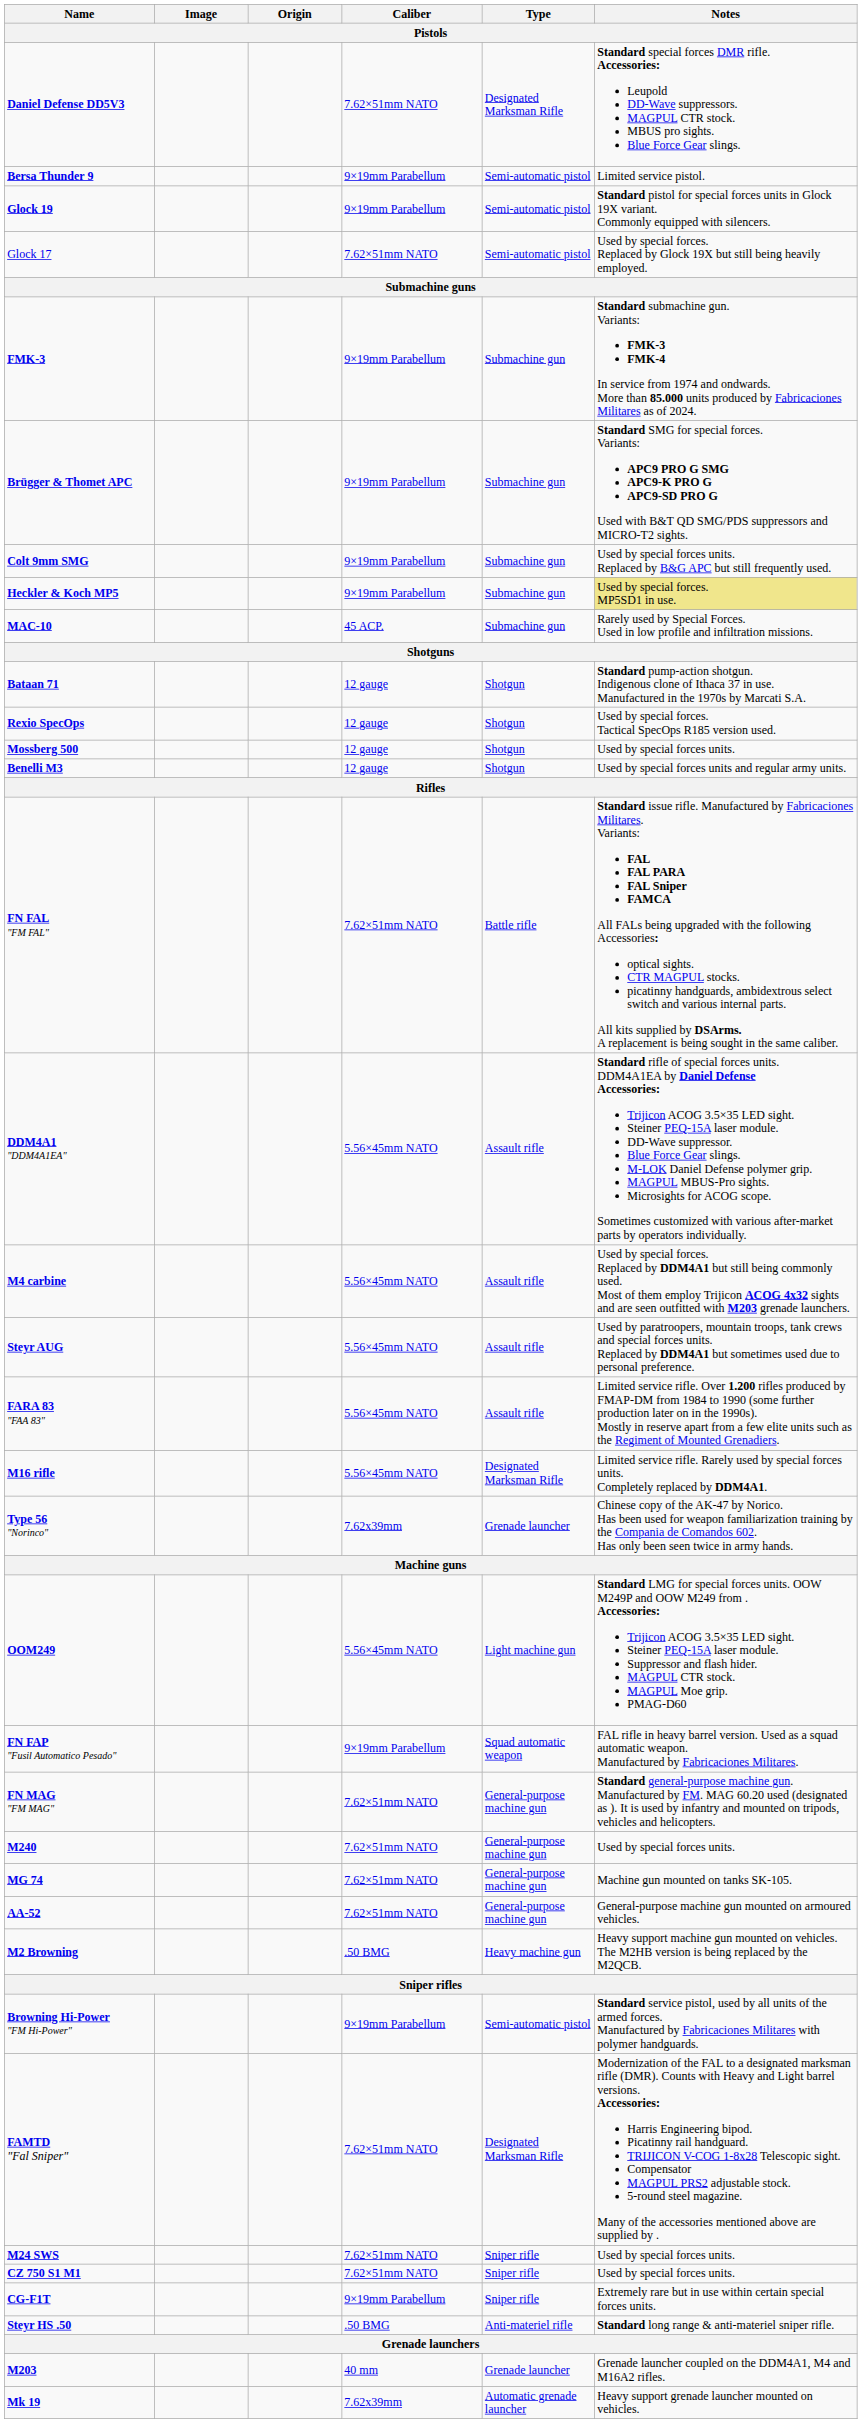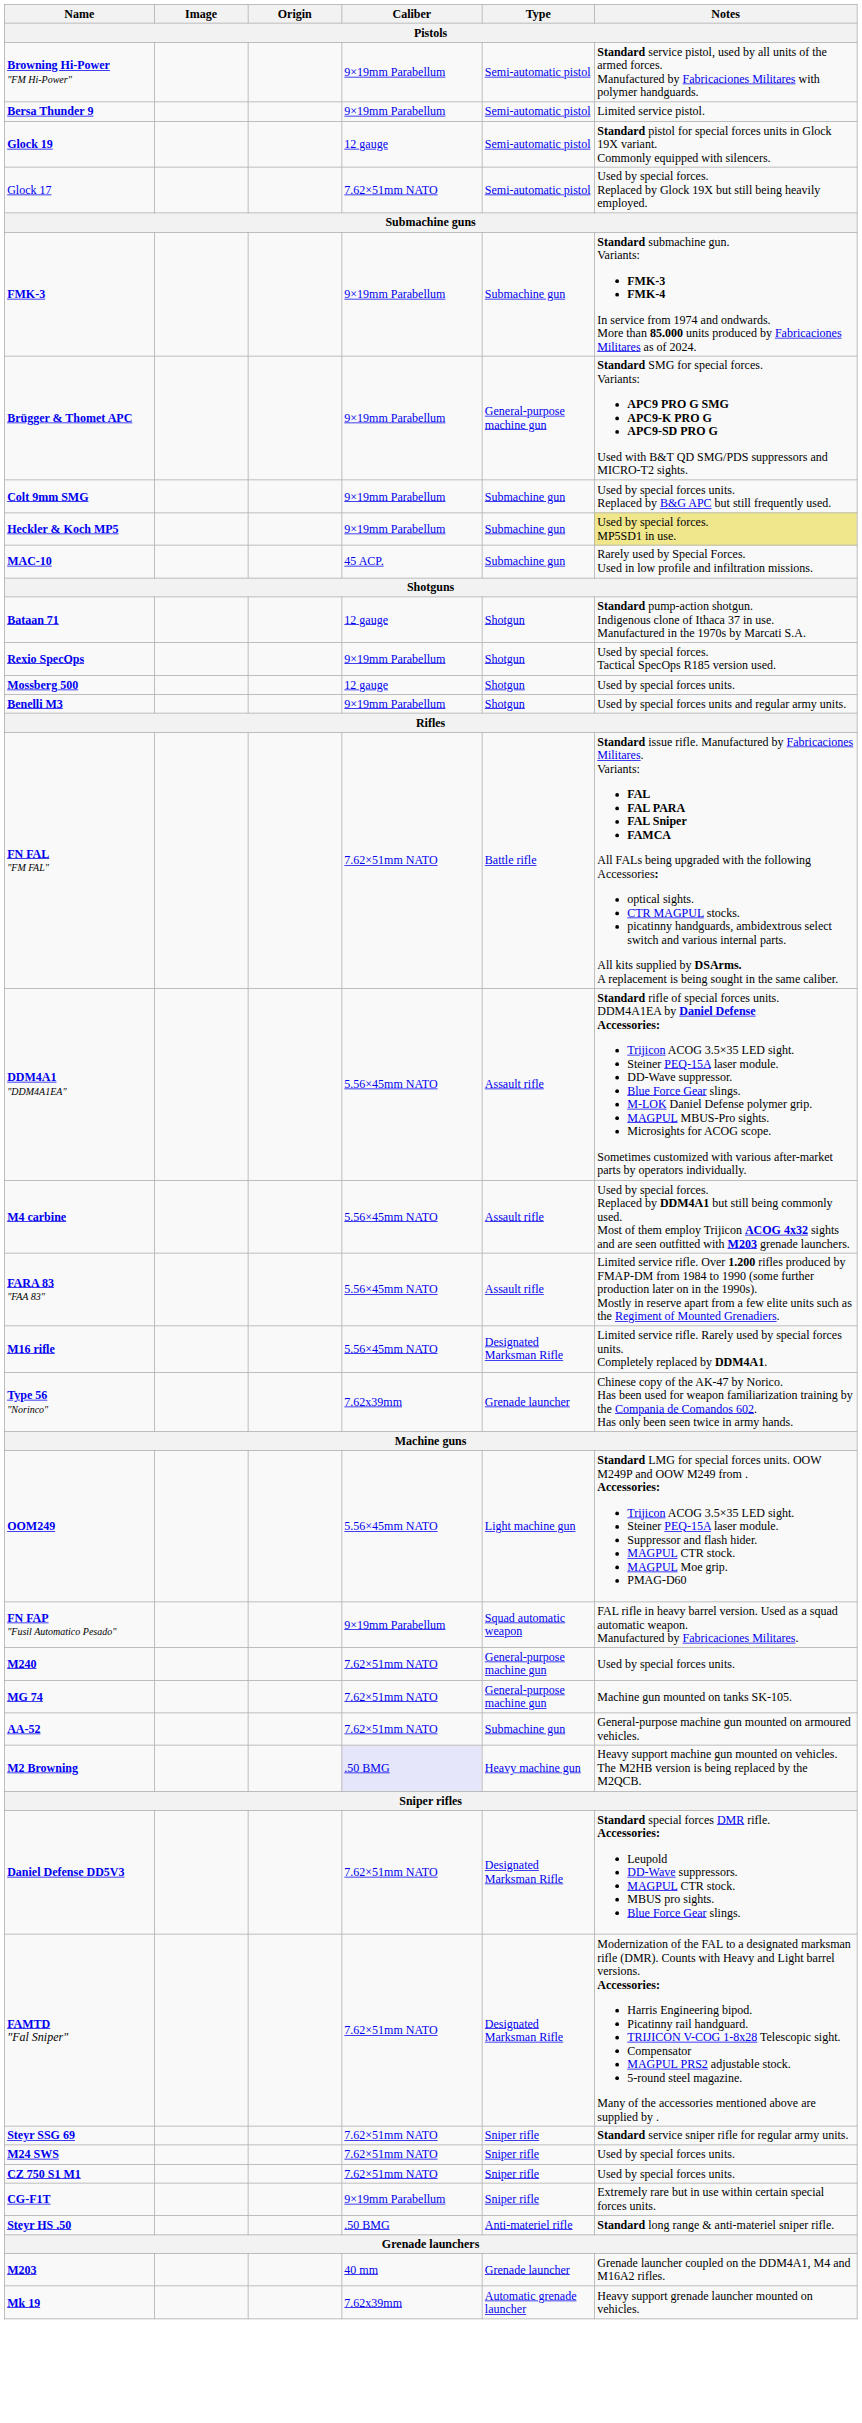rows swapped: (59, 2023) <-> (66, 104)
(395, 208) 9×19mm Parabellum -> (366, 144) 12 gauge
(525, 482) Submachine gun -> (525, 418) General-purpose machine gun
(366, 723) 12 gauge -> (395, 659) 9×19mm Parabellum
(366, 768) 12 gauge -> (395, 704) 9×19mm Parabellum
- row: (35, 1347)
- row: (31, 1801)
(525, 1912) General-purpose machine gun -> (525, 1729) Submachine gun
(367, 1952) no background -> (367, 1768) lavender background
+ row: (41, 2135)
